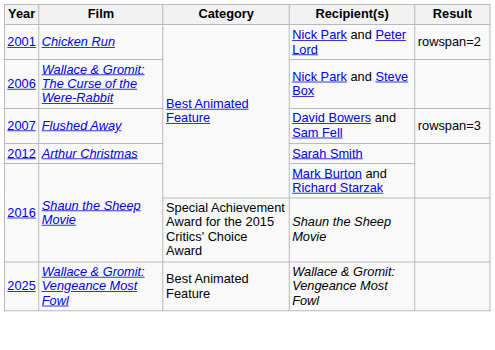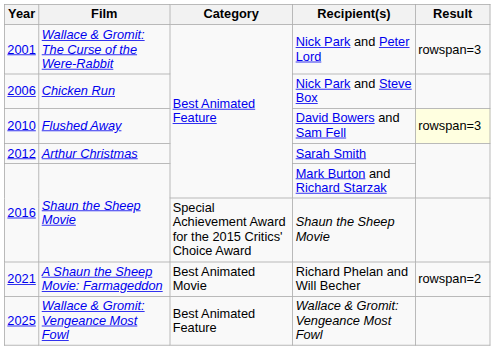(78, 42) Chicken Run -> (93, 49) Wallace & Gromit: The Curse of the Were-Rabbit
(449, 42) rowspan=2 -> (450, 49) rowspan=3
(93, 84) Wallace & Gromit: The Curse of the Were-Rabbit -> (78, 91) Chicken Run
(22, 125) 2007 -> (22, 125) 2010
(449, 125) no background -> (450, 125) lightyellow background
+ row: (352, 279)
